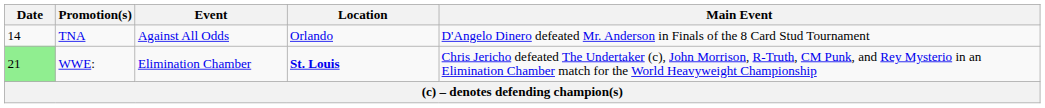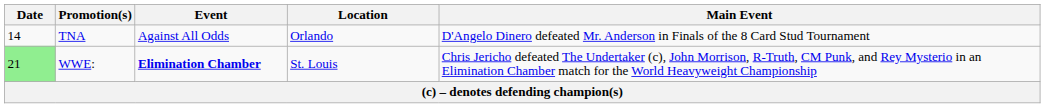(195, 63) normal -> (199, 63) bold
(315, 63) bold -> (314, 63) normal
